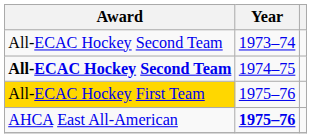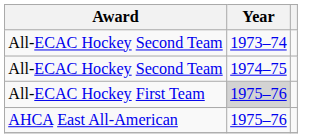(120, 68) bold -> (115, 68) normal
(106, 94) gold background -> (106, 94) no background
(267, 94) no background -> (258, 94) lightgrey background
(267, 119) bold -> (258, 119) normal
